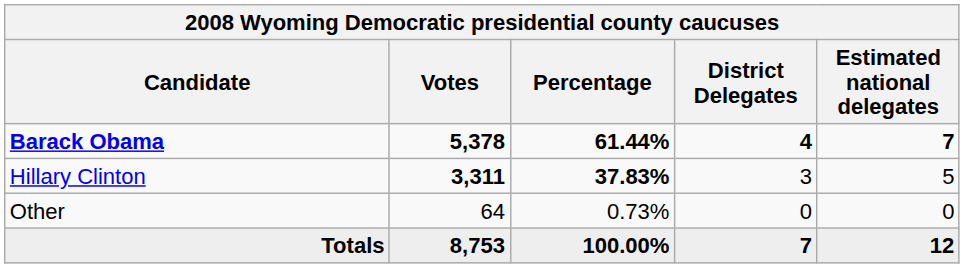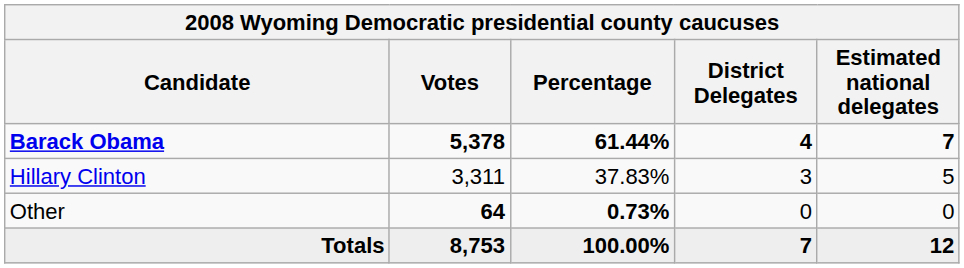(478, 176) bold -> (478, 176) normal
(632, 176) bold -> (632, 176) normal
(493, 211) normal -> (493, 211) bold
(638, 211) normal -> (638, 211) bold
